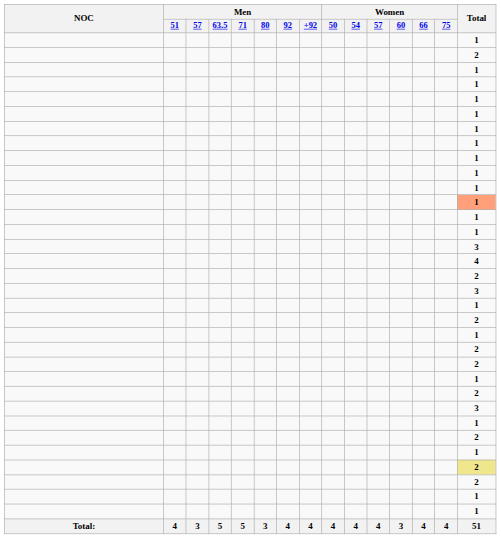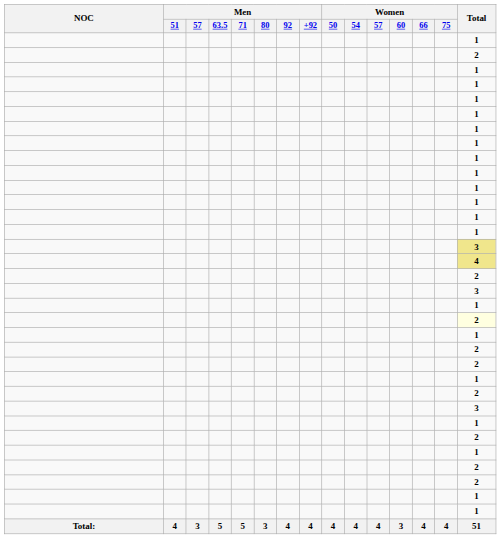(477, 202) lightsalmon background -> (477, 202) no background
(477, 247) no background -> (477, 247) khaki background
(477, 261) no background -> (477, 261) khaki background
(477, 320) no background -> (477, 320) lightyellow background
(477, 467) khaki background -> (477, 467) no background
